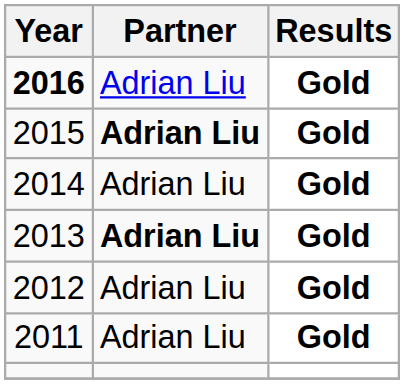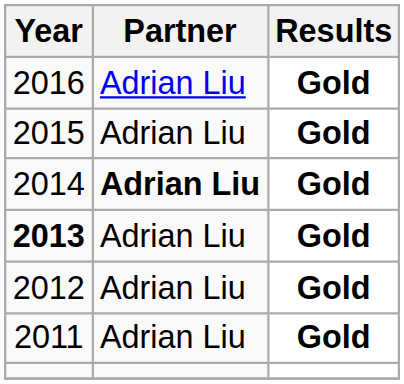(49, 82) bold -> (49, 82) normal
(180, 133) bold -> (173, 133) normal
(173, 185) normal -> (180, 185) bold
(49, 236) normal -> (49, 236) bold
(180, 236) bold -> (173, 236) normal
